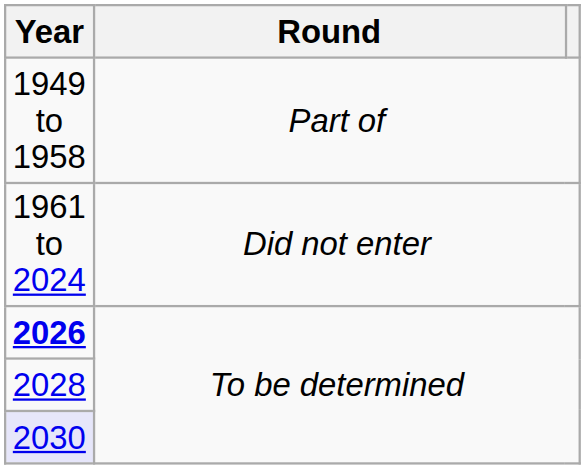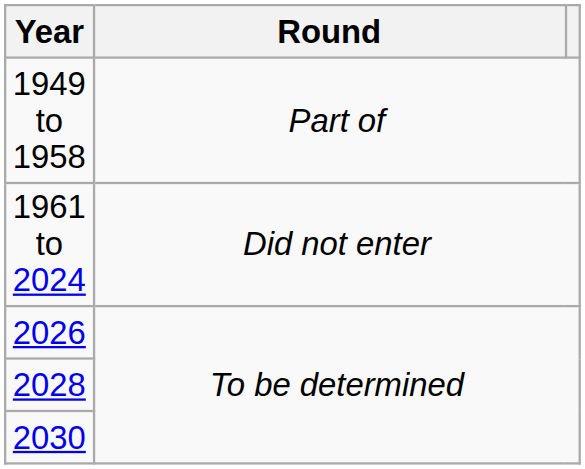(49, 333) bold -> (49, 333) normal
(49, 437) lavender background -> (49, 437) no background
